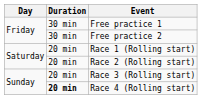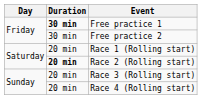(62, 24) normal -> (62, 24) bold
(62, 62) normal -> (62, 62) bold
(62, 88) bold -> (62, 88) normal
